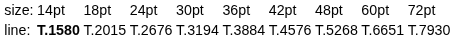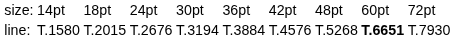(58, 30) bold -> (58, 30) normal
(383, 30) normal -> (383, 30) bold
